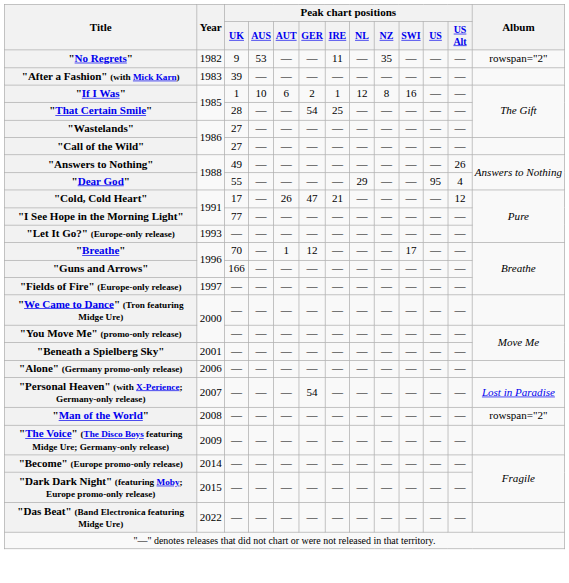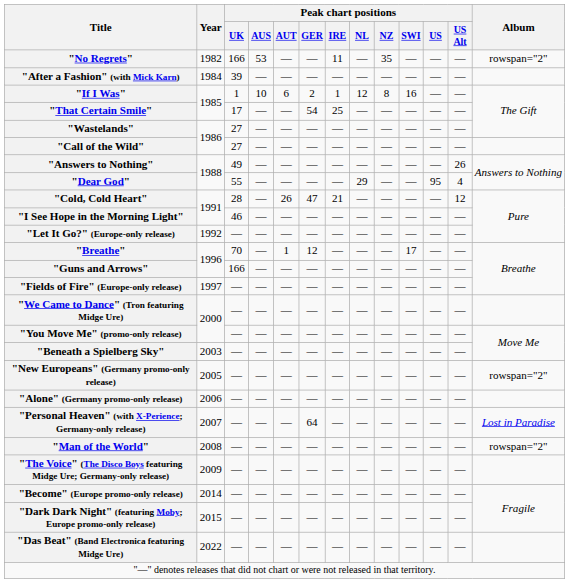(237, 58) 9 -> (237, 58) 166
(211, 76) 1983 -> (211, 76) 1984
(237, 111) 28 -> (237, 111) 17
(237, 198) 17 -> (237, 198) 28
(237, 216) 77 -> (237, 216) 46
(211, 233) 1993 -> (211, 233) 1992
(211, 351) 2001 -> (211, 351) 2003
+ row: (101, 375)
(312, 392) 54 -> (312, 422) 64
